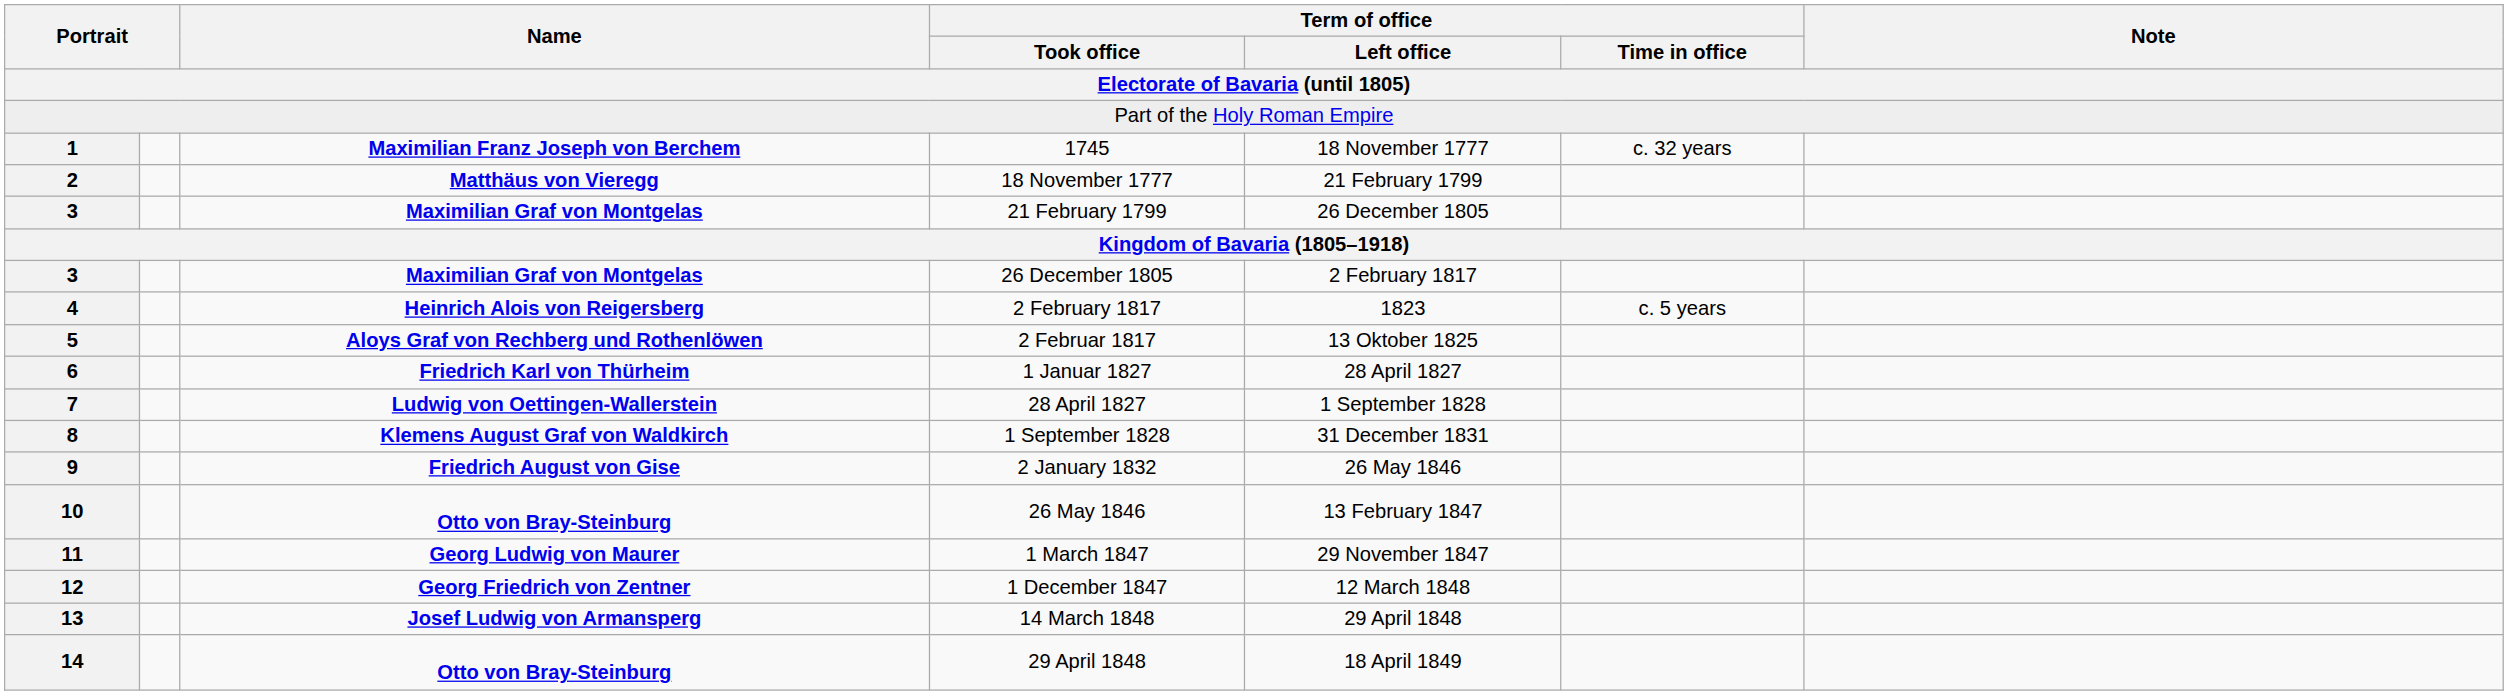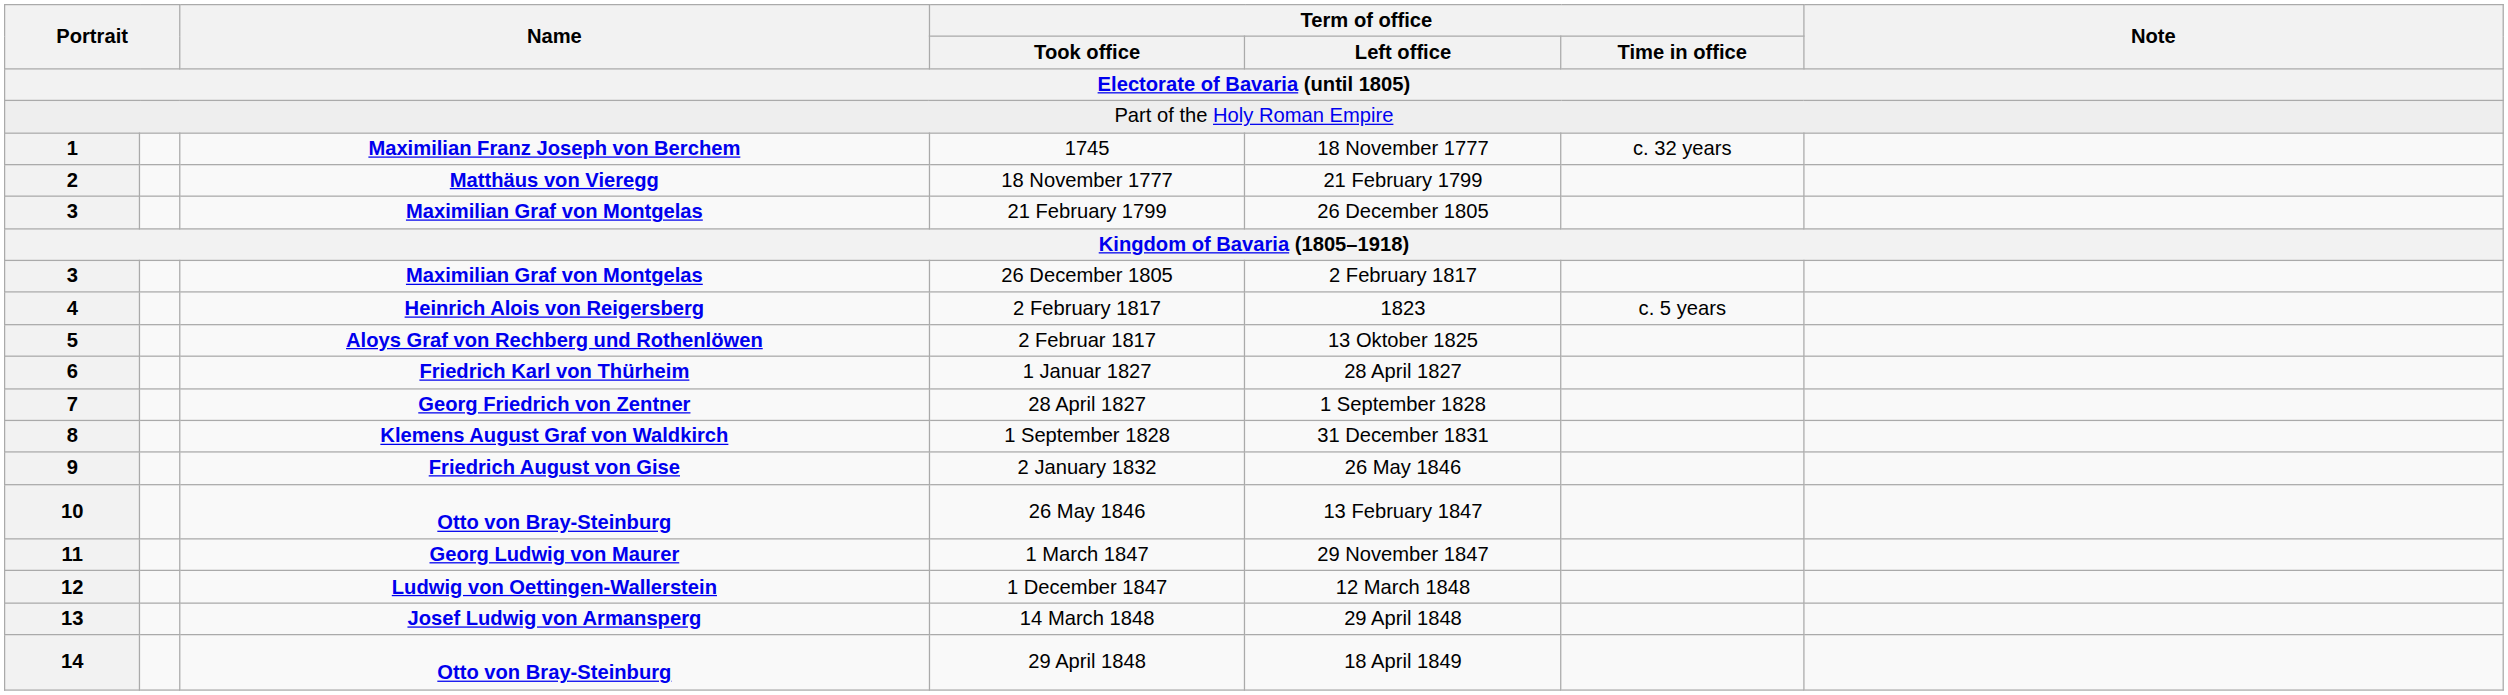(554, 404) Ludwig von Oettingen-Wallerstein -> (554, 404) Georg Friedrich von Zentner
(554, 586) Georg Friedrich von Zentner -> (554, 586) Ludwig von Oettingen-Wallerstein
